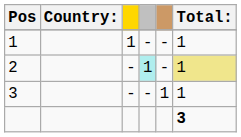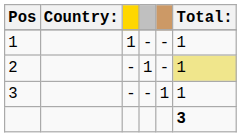(148, 68) paleturquoise background -> (148, 68) no background
